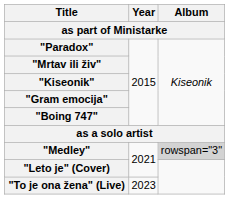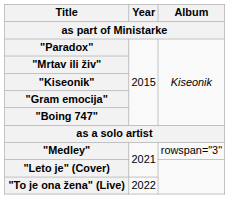(191, 151) lightgrey background -> (191, 151) no background
(144, 185) 2023 -> (144, 185) 2022
